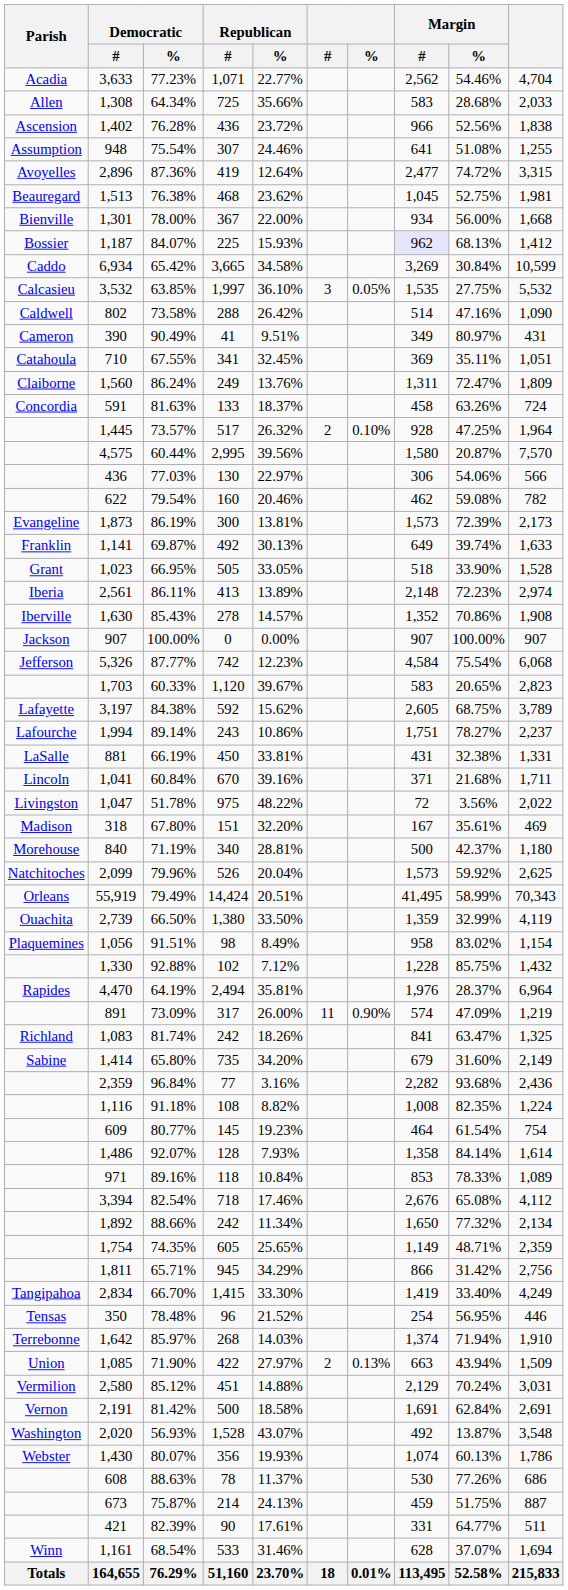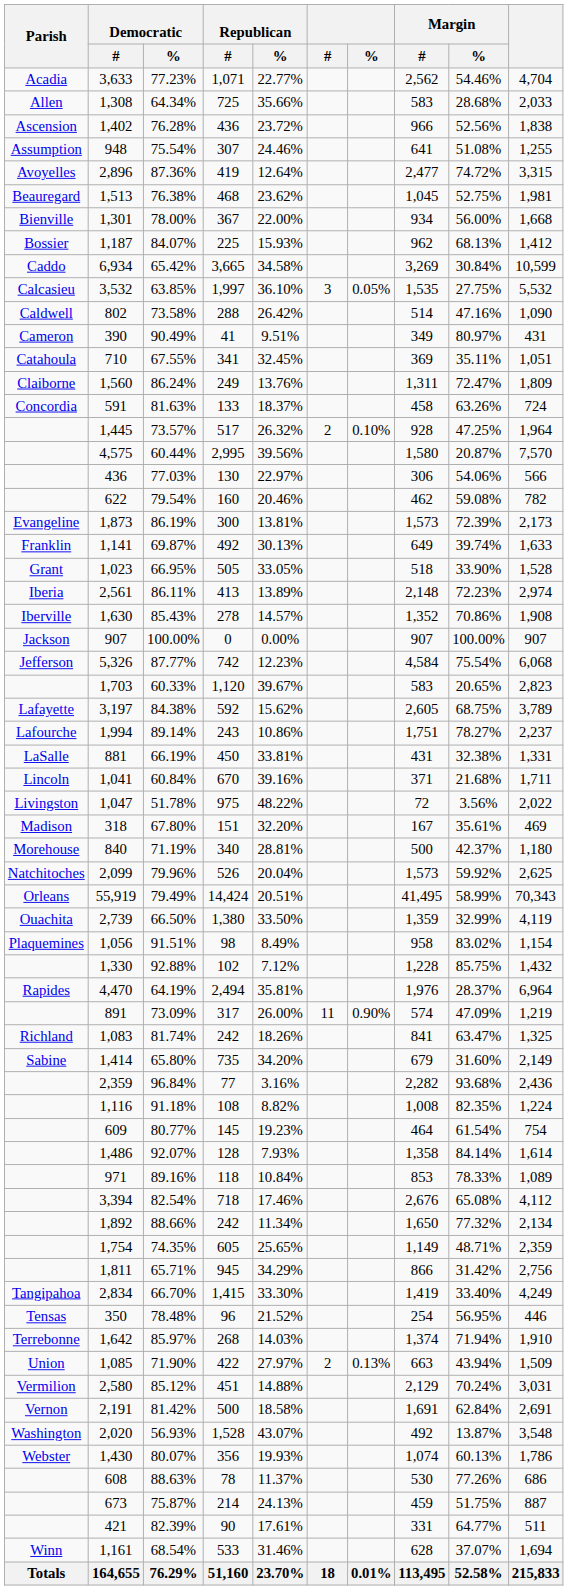(422, 242) lavender background -> (422, 242) no background
